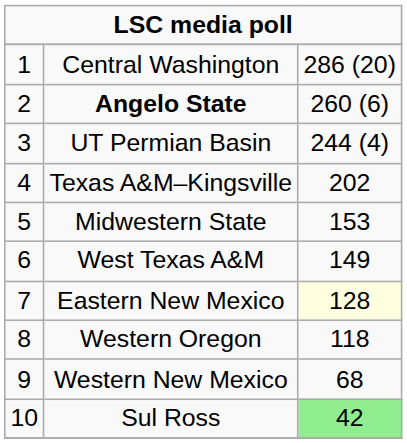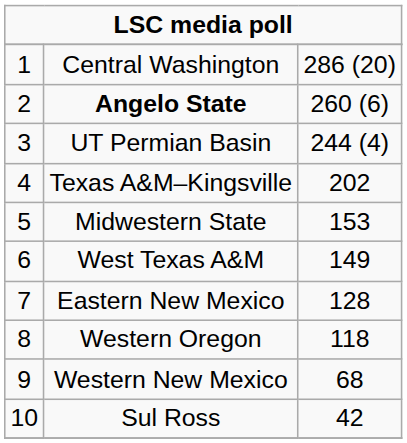(350, 300) lightyellow background -> (350, 300) no background
(350, 418) lightgreen background -> (350, 418) no background
